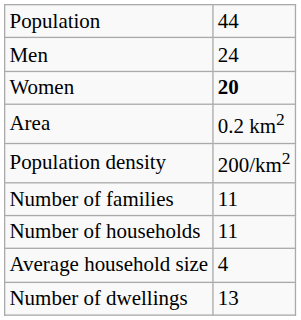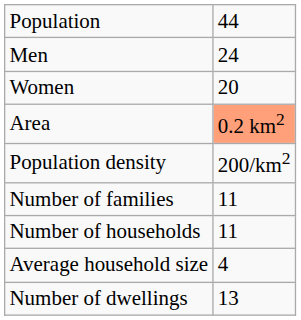(228, 87) bold -> (228, 87) normal
(251, 123) no background -> (251, 123) lightsalmon background
